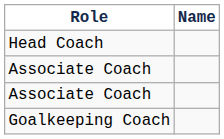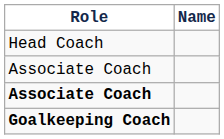(80, 95) normal -> (80, 95) bold
(89, 121) normal -> (89, 121) bold
